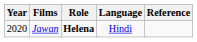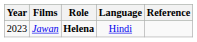(17, 28) 2020 -> (17, 28) 2023
